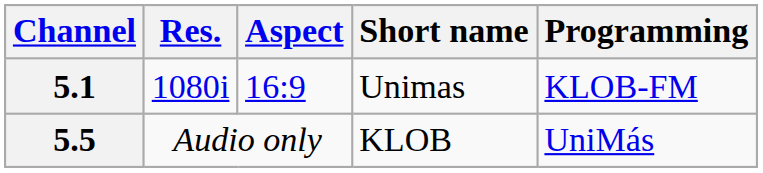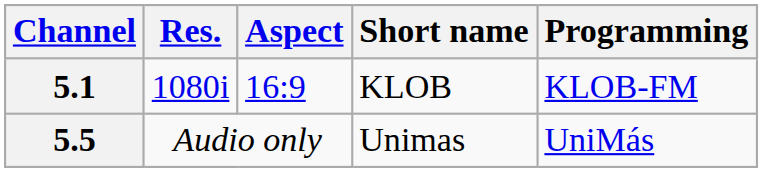(412, 85) Unimas -> (406, 85) KLOB
(406, 139) KLOB -> (412, 139) Unimas
